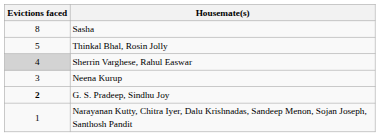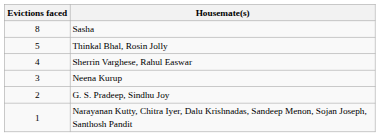(37, 62) lightgrey background -> (37, 62) no background
(37, 95) bold -> (37, 95) normal
